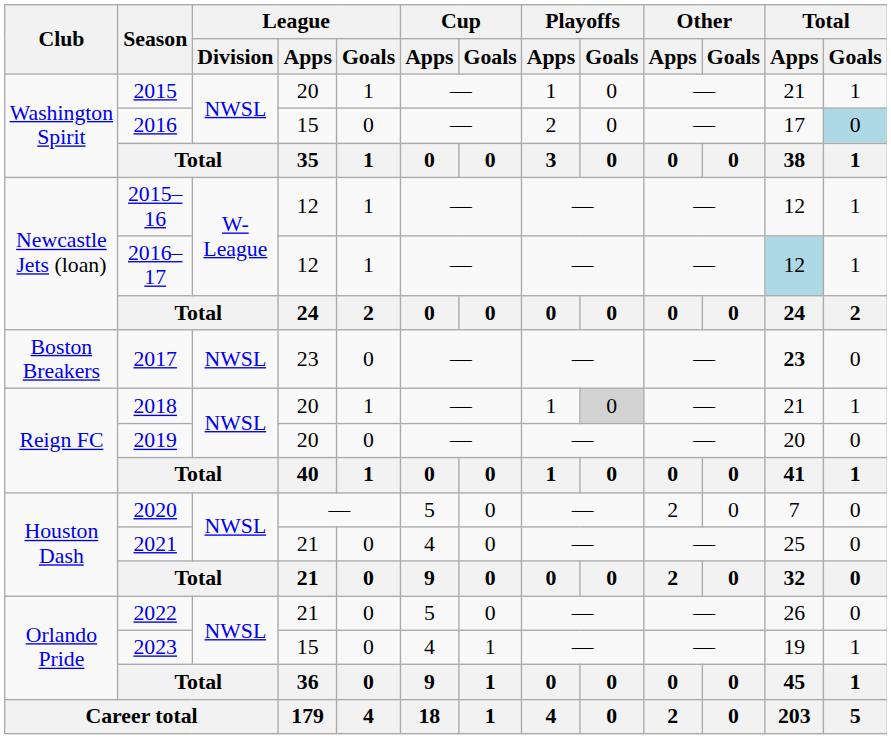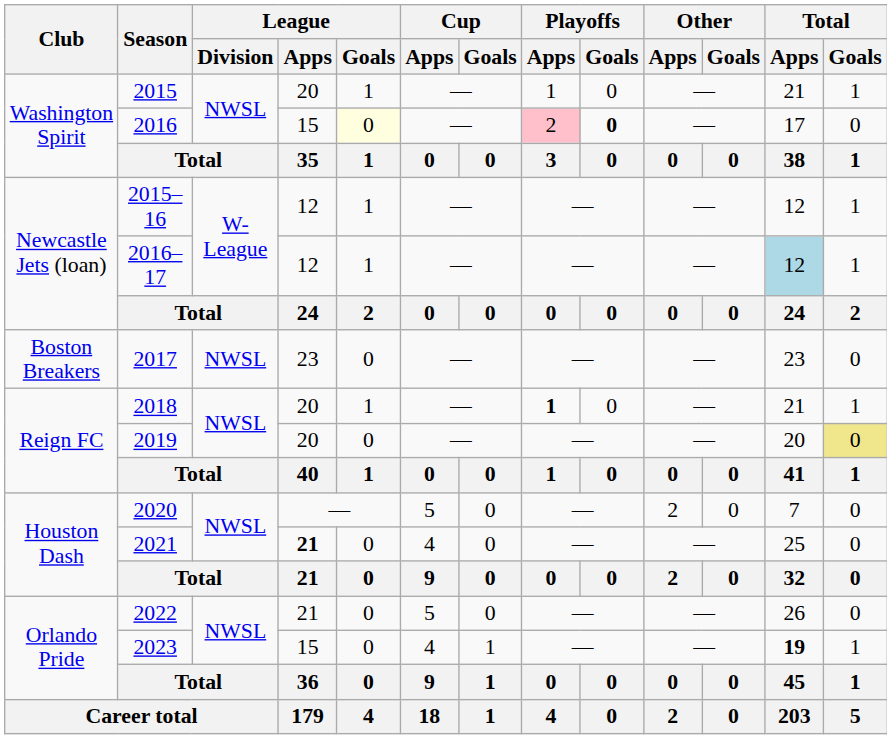(369, 125) no background -> (369, 125) lightyellow background
(551, 125) no background -> (551, 125) pink background
(612, 125) normal -> (612, 125) bold
(855, 125) lightblue background -> (855, 125) no background
(794, 359) bold -> (794, 359) normal
(551, 405) normal -> (551, 405) bold
(612, 405) lightgrey background -> (612, 405) no background
(855, 440) no background -> (855, 440) khaki background
(308, 543) normal -> (308, 543) bold
(794, 647) normal -> (794, 647) bold
